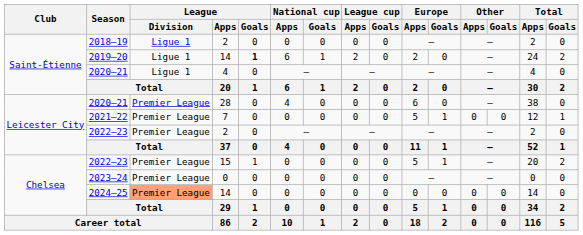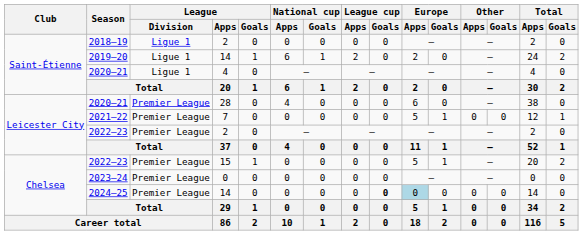(255, 57) bold -> (255, 57) normal
(171, 192) lightsalmon background -> (171, 192) no background
(385, 192) normal -> (385, 192) bold
(415, 192) no background -> (415, 192) lightblue background
